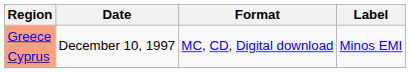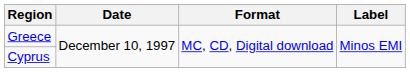(29, 36) lightsalmon background -> (29, 36) no background
(29, 57) lightsalmon background -> (29, 57) no background
